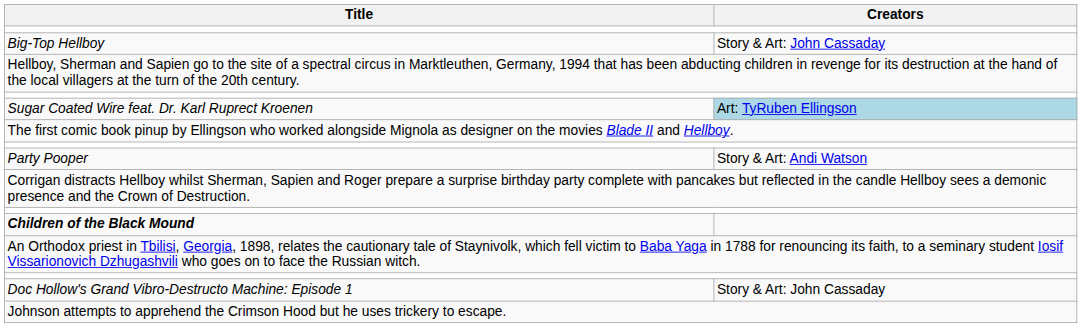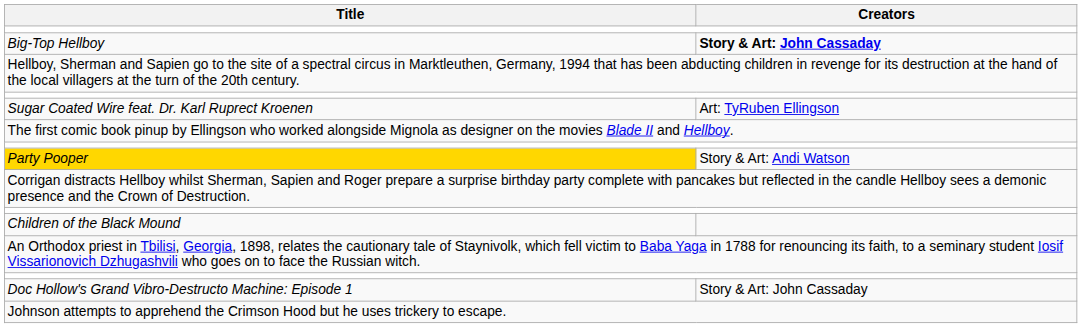(801, 43) normal -> (790, 43) bold
(787, 109) lightblue background -> (769, 109) no background
(48, 159) no background -> (48, 159) gold background
(101, 224) bold -> (94, 224) normal
